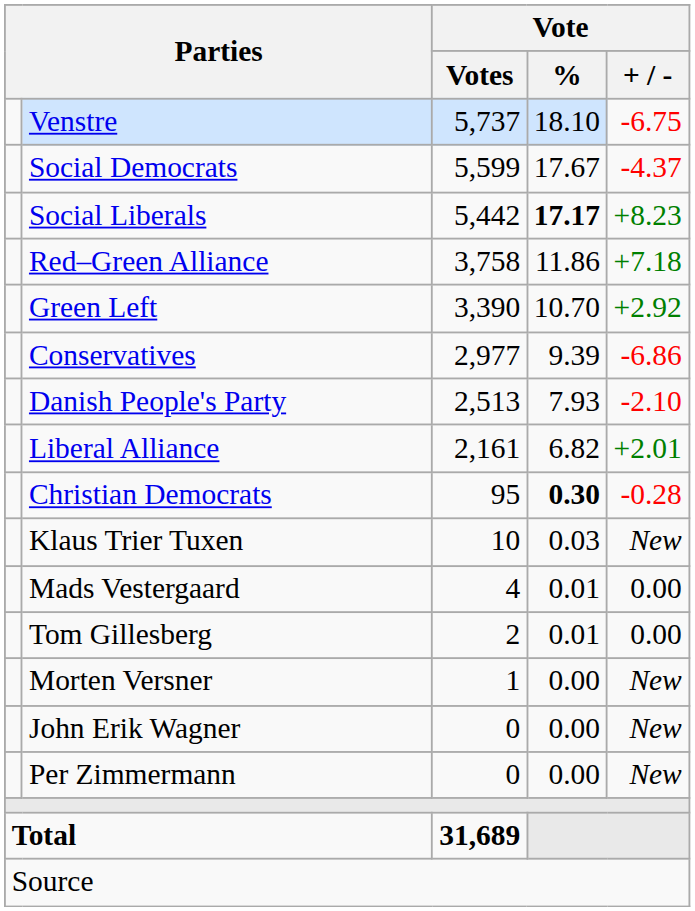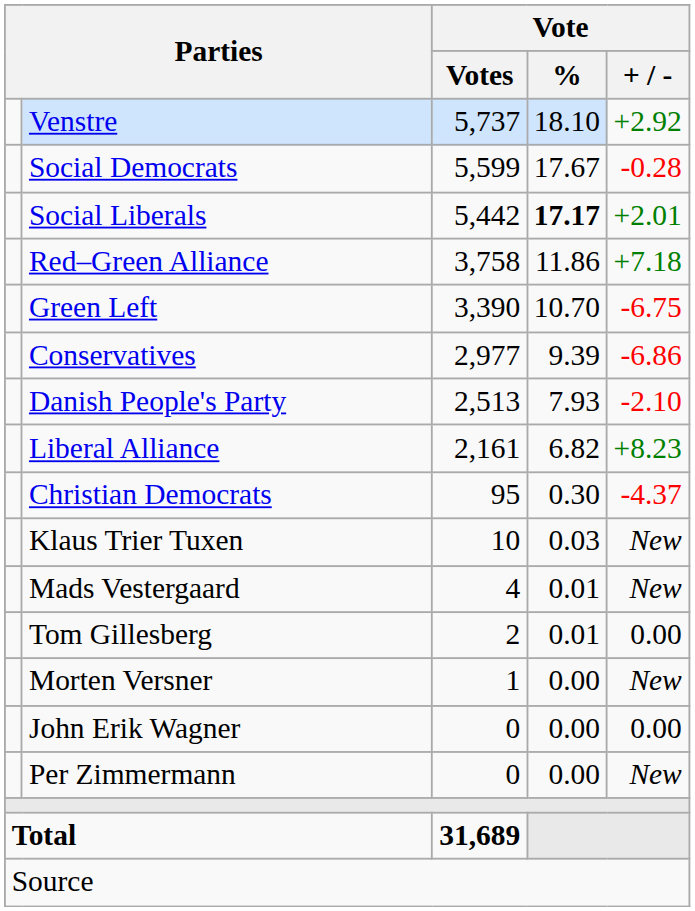(651, 121) -6.75 -> (648, 121) +2.92
(651, 167) -4.37 -> (651, 167) -0.28
(648, 214) +8.23 -> (648, 214) +2.01
(648, 307) +2.92 -> (651, 307) -6.75
(648, 448) +2.01 -> (648, 448) +8.23
(574, 494) bold -> (574, 494) normal
(651, 494) -0.28 -> (651, 494) -4.37
(656, 588) 0.00 -> (656, 588) New
(656, 728) New -> (656, 728) 0.00
